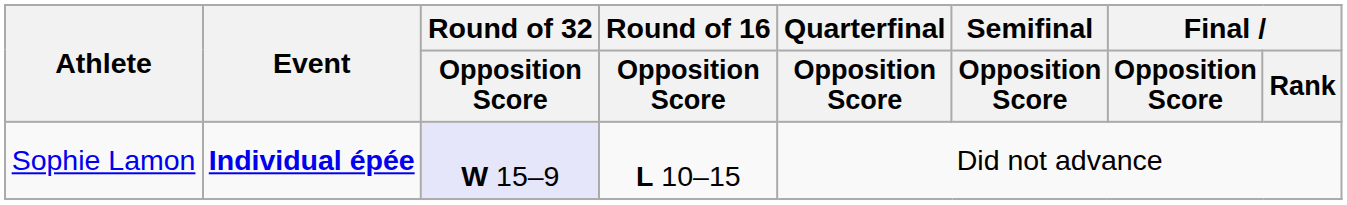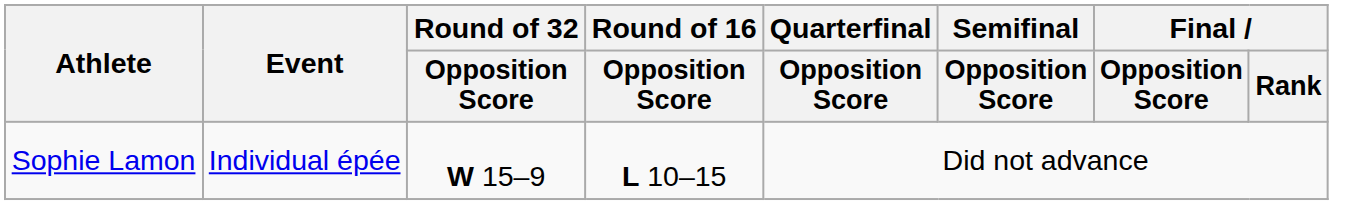(312, 161) bold -> (305, 161) normal
(510, 177) lavender background -> (496, 177) no background
